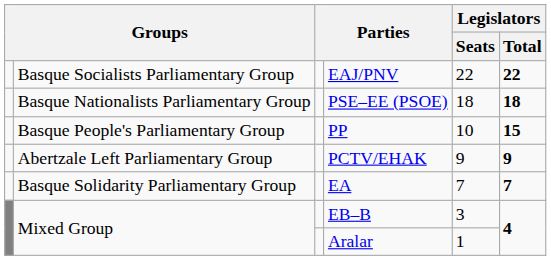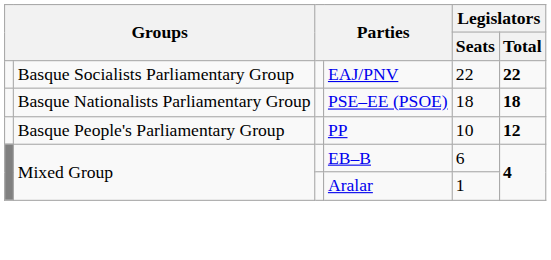(512, 130) 15 -> (512, 130) 12
- row: (377, 158)
- row: (340, 185)
(460, 213) 3 -> (460, 158) 6
